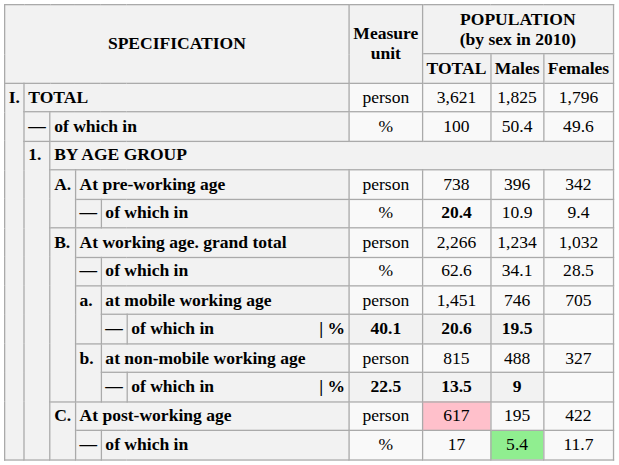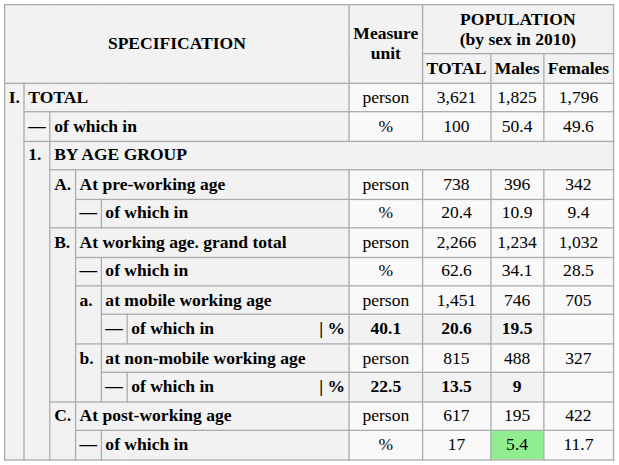(456, 212) bold -> (456, 212) normal
(456, 415) pink background -> (456, 415) no background
